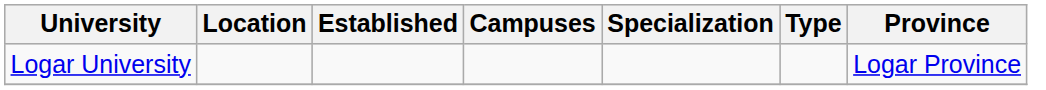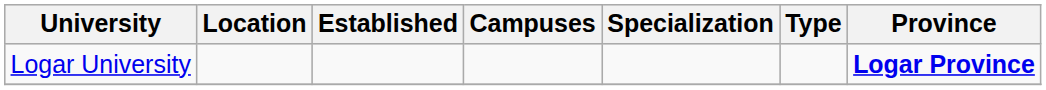(937, 63) normal -> (944, 63) bold
